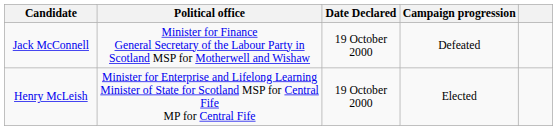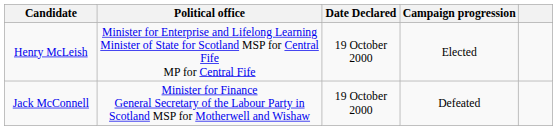rows swapped: (51, 45) <-> (51, 96)
